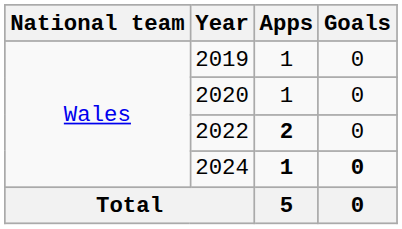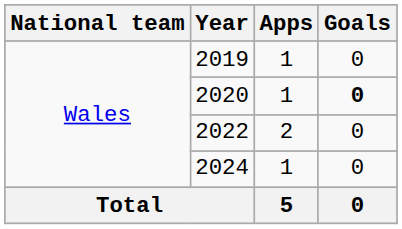(357, 96) normal -> (357, 96) bold
(286, 132) bold -> (286, 132) normal
(286, 169) bold -> (286, 169) normal
(357, 169) bold -> (357, 169) normal
